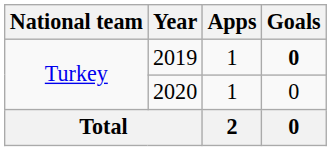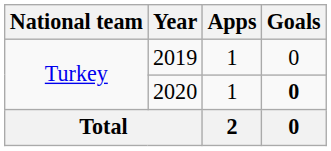(294, 57) bold -> (294, 57) normal
(294, 92) normal -> (294, 92) bold
